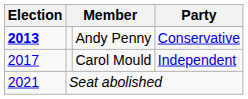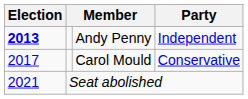(199, 37) Conservative -> (197, 37) Independent
(197, 60) Independent -> (199, 60) Conservative
